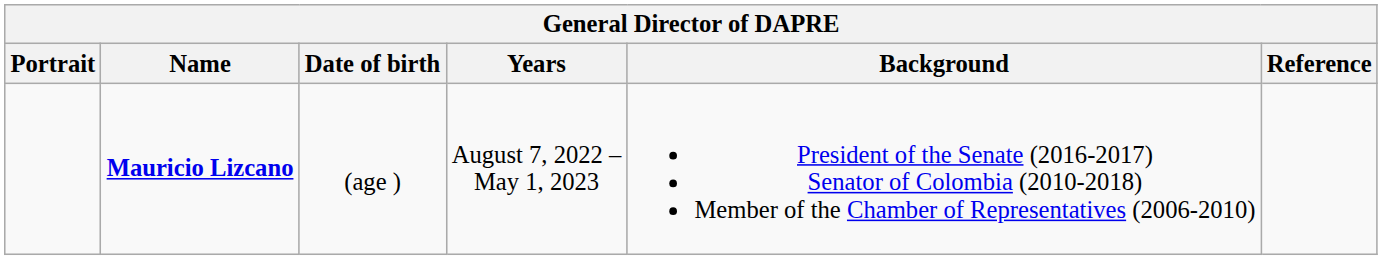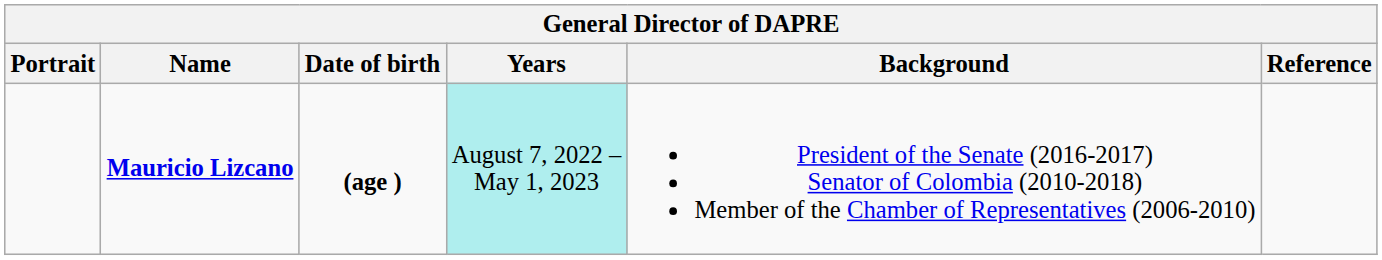(373, 182) normal -> (373, 182) bold
(537, 168) no background -> (537, 168) paleturquoise background
